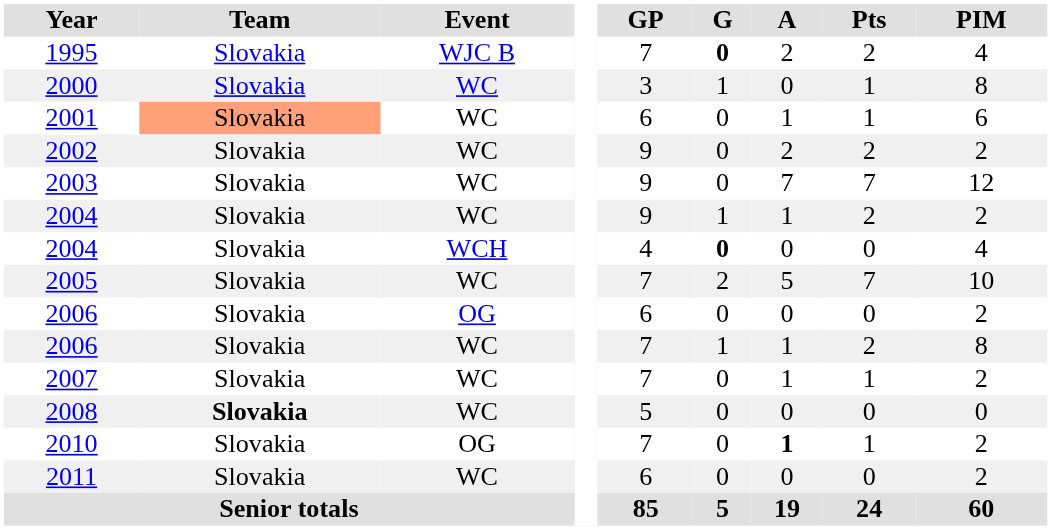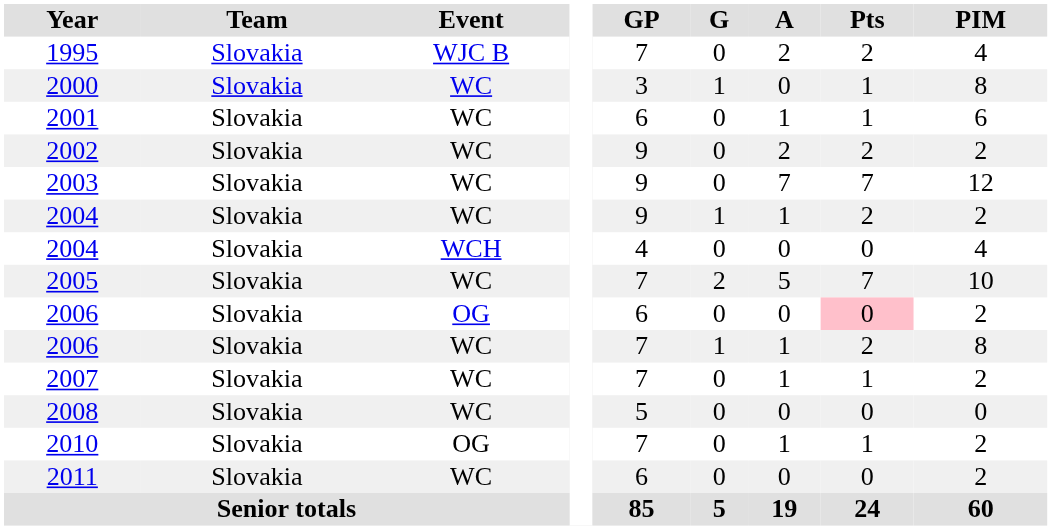(723, 52) bold -> (719, 52) normal
(260, 117) lightsalmon background -> (257, 117) no background
(723, 248) bold -> (719, 248) normal
(869, 313) no background -> (867, 313) pink background
(260, 411) bold -> (257, 411) normal
(787, 443) bold -> (784, 443) normal
